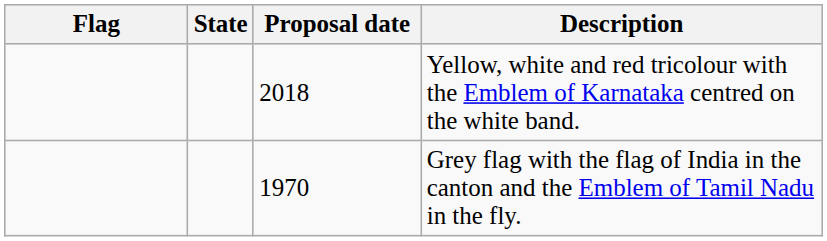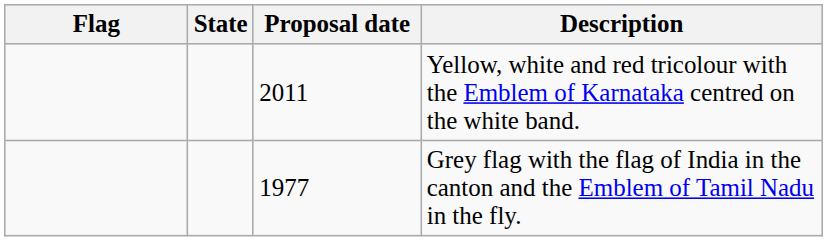(284, 91) 2018 -> (284, 91) 2011
(284, 187) 1970 -> (284, 187) 1977
